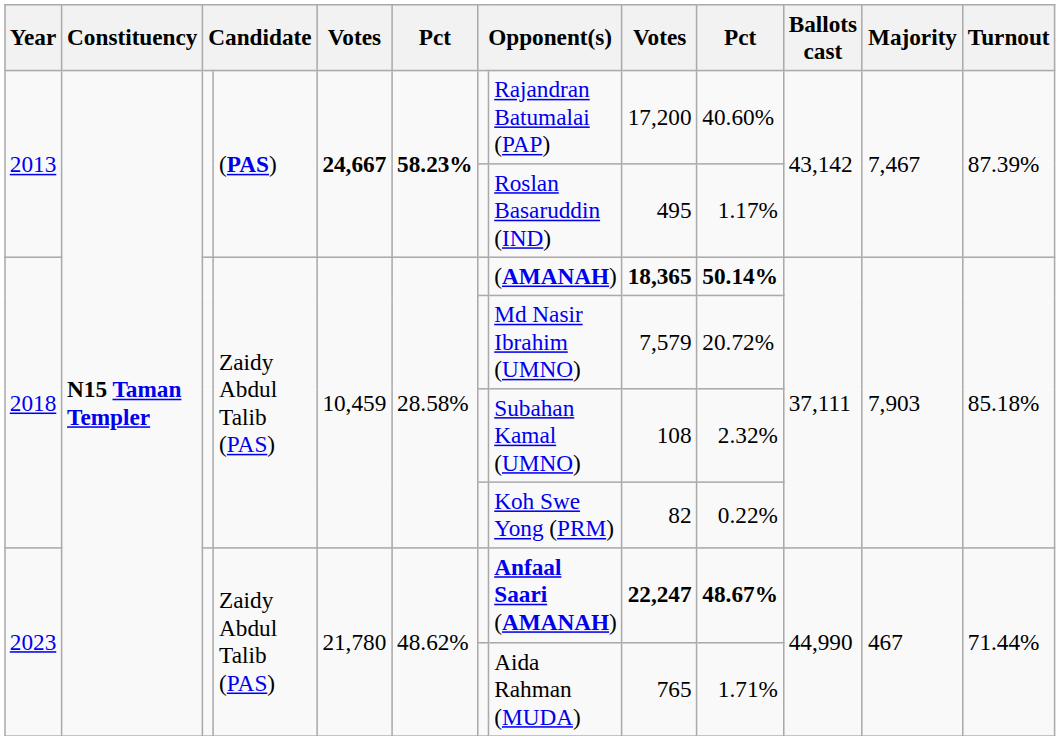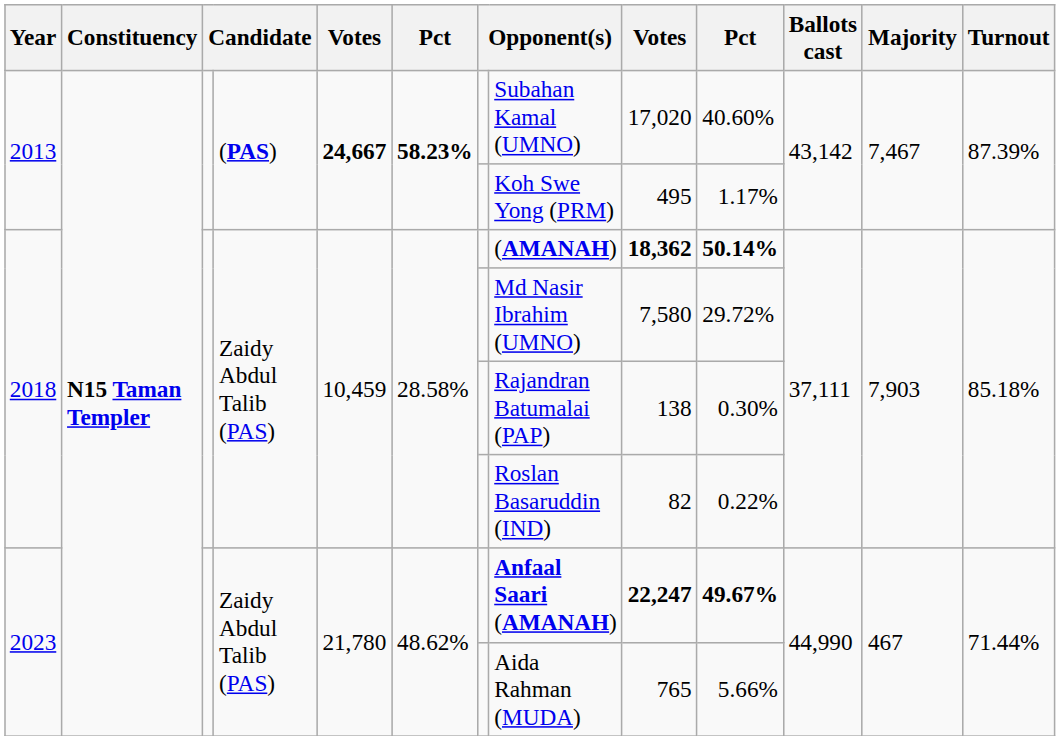(542, 117) Rajandran Batumalai (PAP) -> (537, 117) Subahan Kamal (UMNO)
(660, 117) 17,200 -> (660, 117) 17,020
(547, 210) Roslan Basaruddin (IND) -> (554, 196) Koh Swe Yong (PRM)
(660, 276) 18,365 -> (660, 248) 18,362
(665, 342) 7,579 -> (665, 314) 7,580
(738, 342) 20.72% -> (738, 314) 29.72%
(537, 435) Subahan Kamal (UMNO) -> (542, 408) Rajandran Batumalai (PAP)
(674, 435) 108 -> (674, 408) 138
(748, 435) 2.32% -> (748, 408) 0.30%
(554, 515) Koh Swe Yong (PRM) -> (547, 501) Roslan Basaruddin (IND)
(740, 595) 48.67% -> (740, 595) 49.67%
(748, 688) 1.71% -> (748, 688) 5.66%
